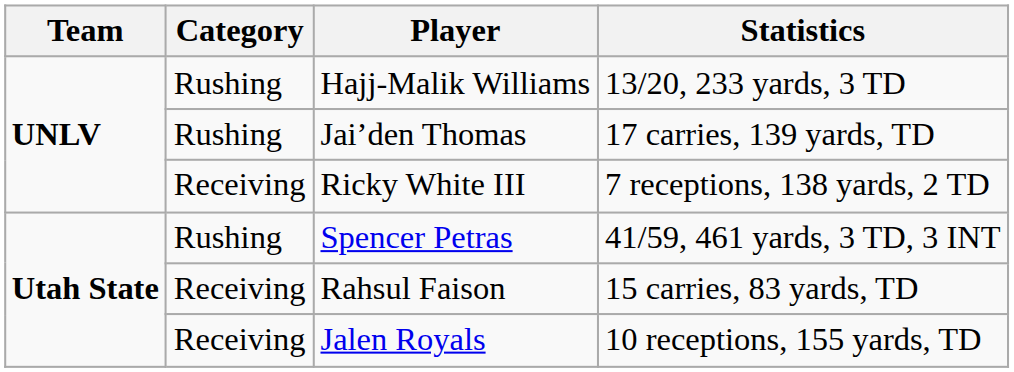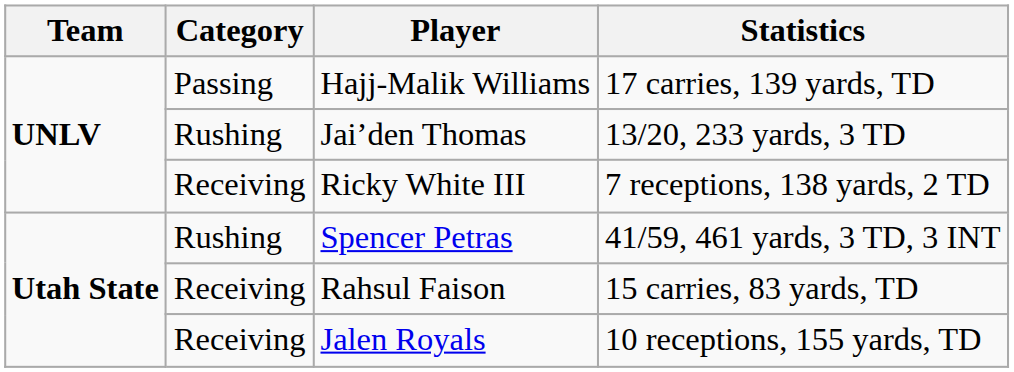(228, 82) Rushing -> (223, 82) Passing
(755, 82) 13/20, 233 yards, 3 TD -> (770, 82) 17 carries, 139 yards, TD
(770, 133) 17 carries, 139 yards, TD -> (755, 133) 13/20, 233 yards, 3 TD
